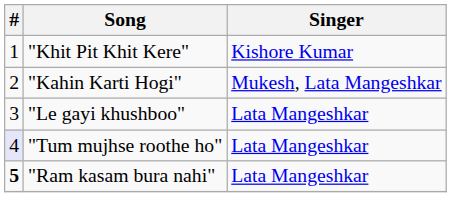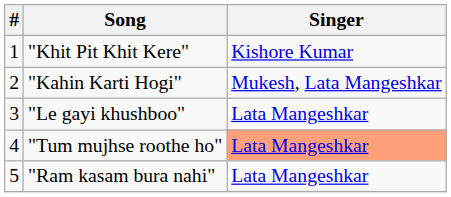(14, 144) lavender background -> (14, 144) no background
(300, 144) no background -> (300, 144) lightsalmon background
(14, 176) bold -> (14, 176) normal
